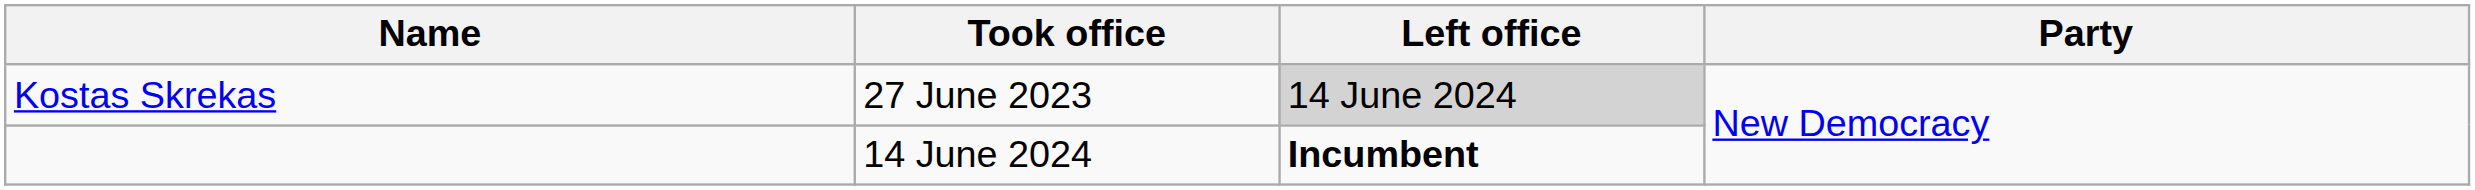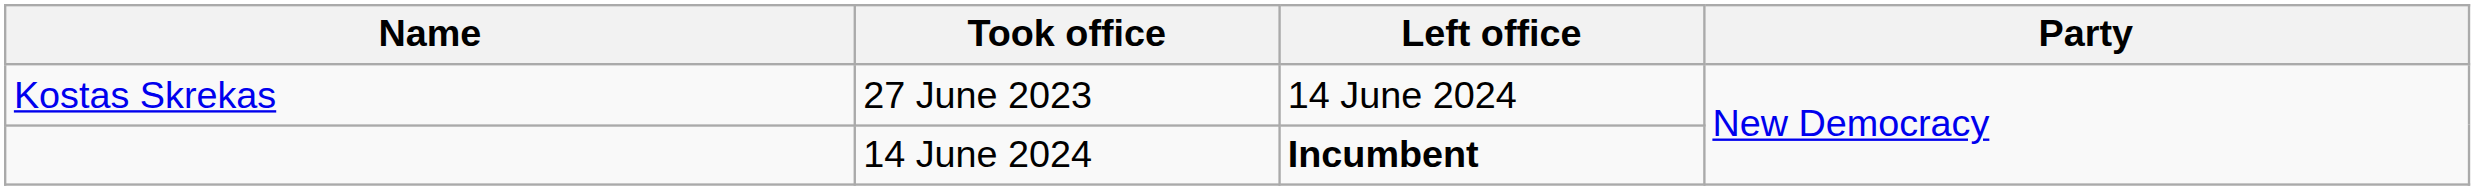(1402, 94) lightgrey background -> (1402, 94) no background
